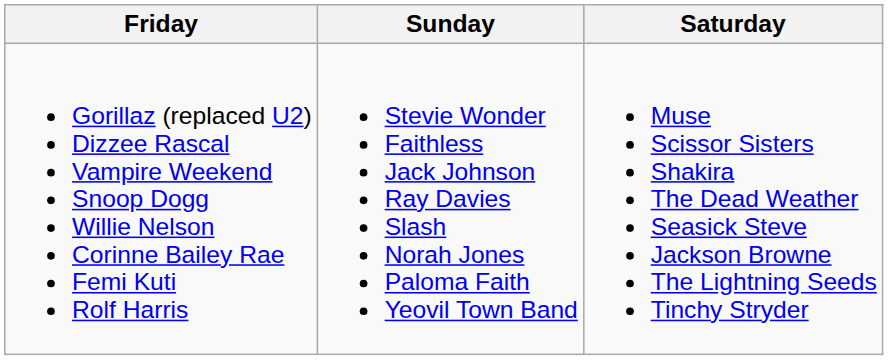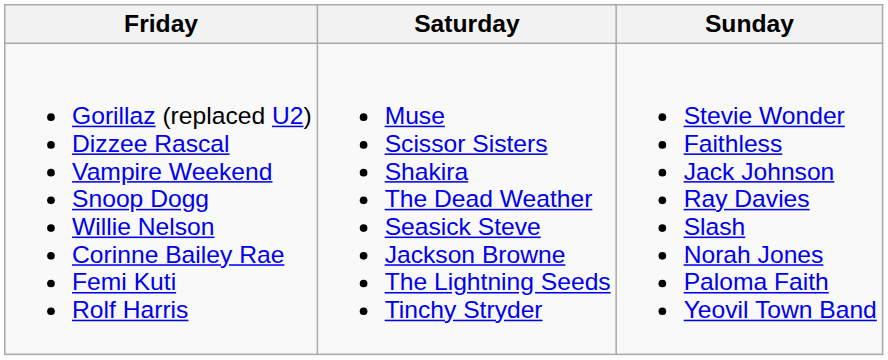columns swapped: (733, 24) <-> (450, 24)
